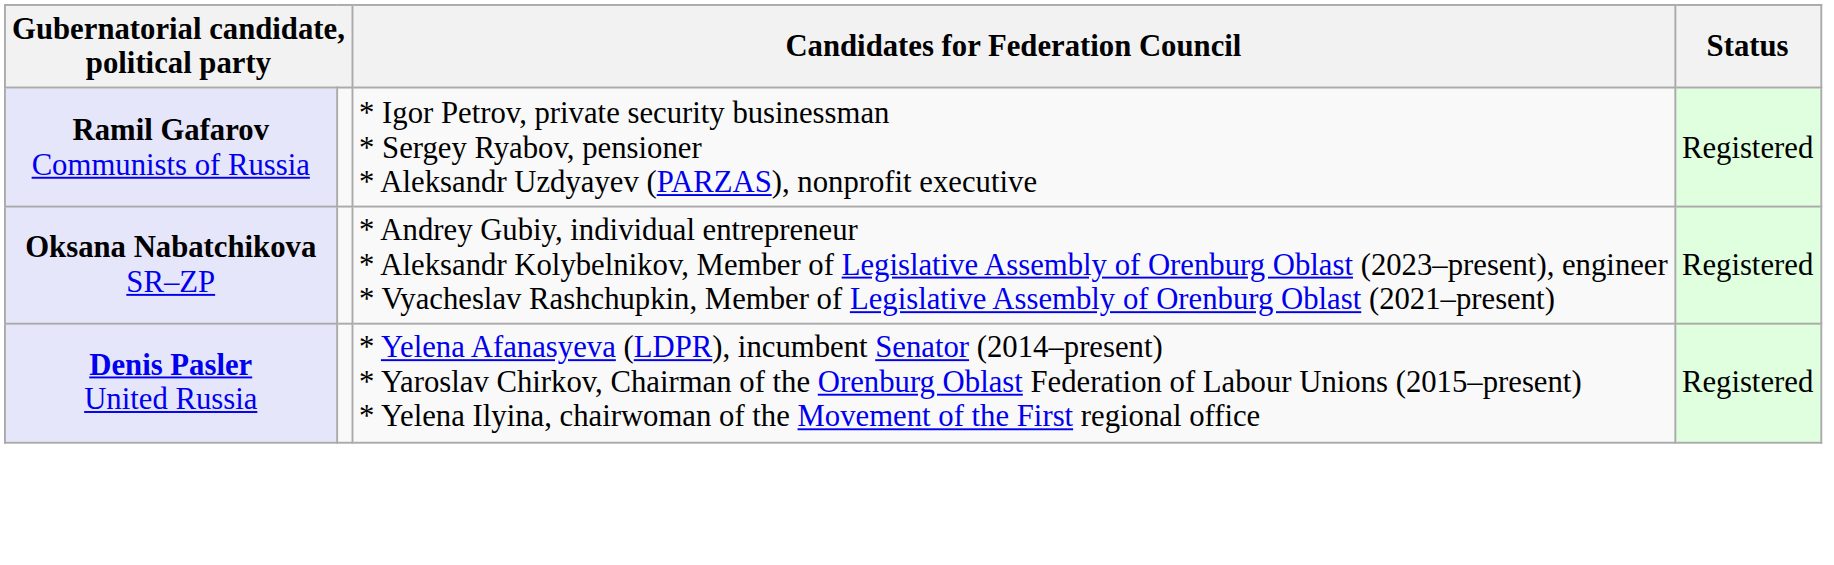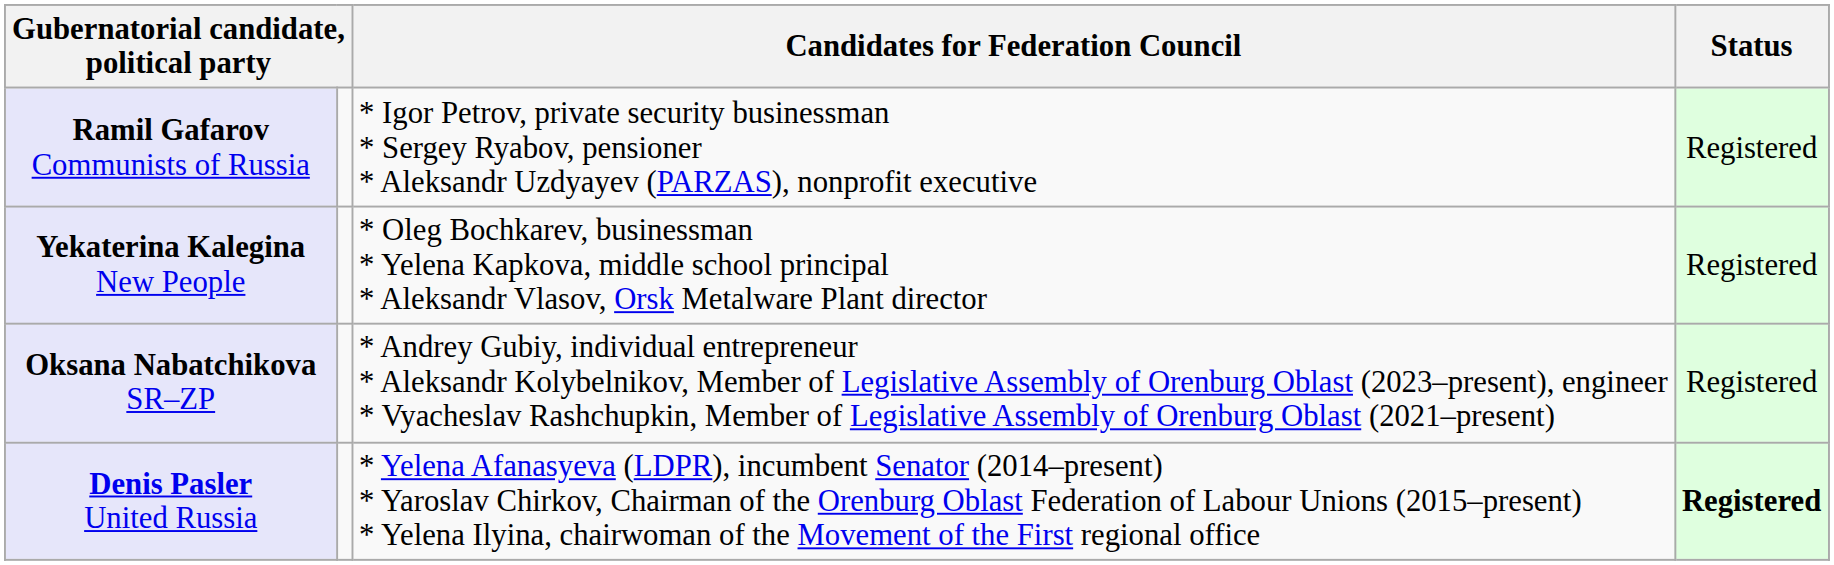+ row: (171, 264)
(1748, 382) normal -> (1752, 500) bold
